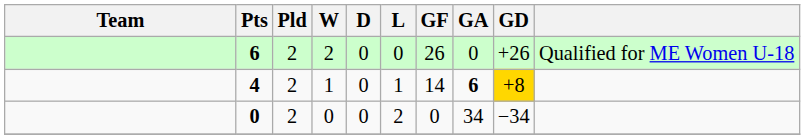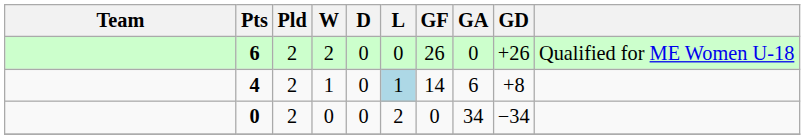(398, 85) no background -> (398, 85) lightblue background
(473, 85) bold -> (473, 85) normal
(514, 85) gold background -> (514, 85) no background
